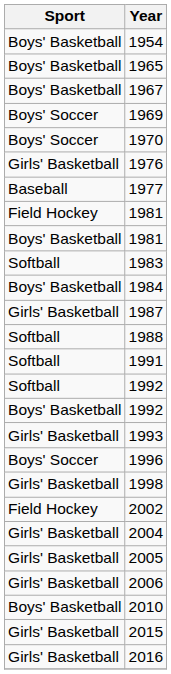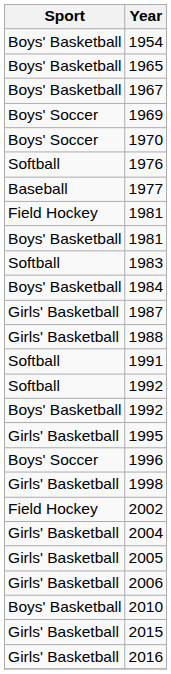(63, 164) Girls' Basketball -> (34, 164) Softball
(34, 336) Softball -> (63, 336) Girls' Basketball
(146, 435) 1993 -> (146, 435) 1995
